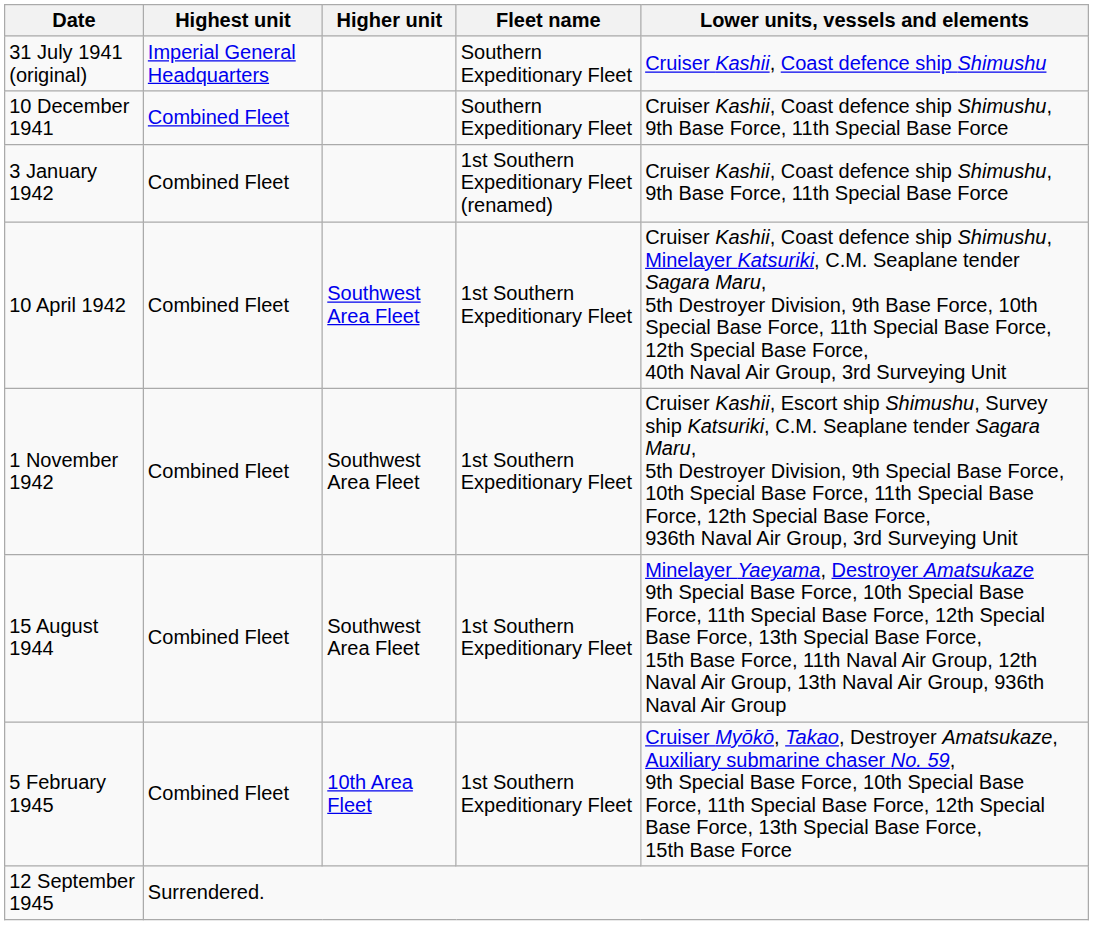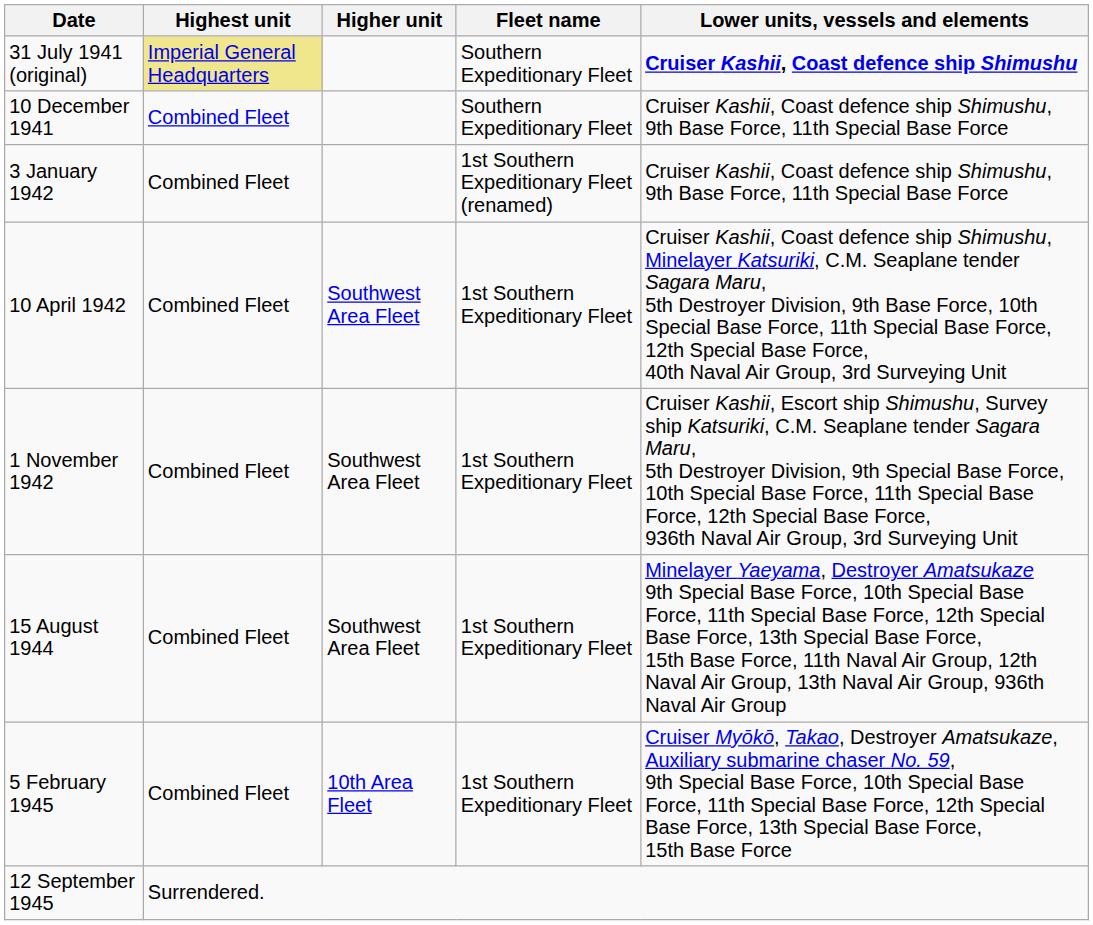(222, 63) no background -> (222, 63) khaki background
(846, 63) normal -> (861, 63) bold
